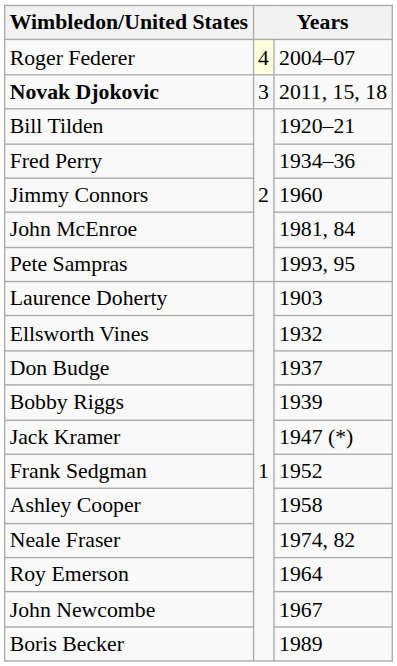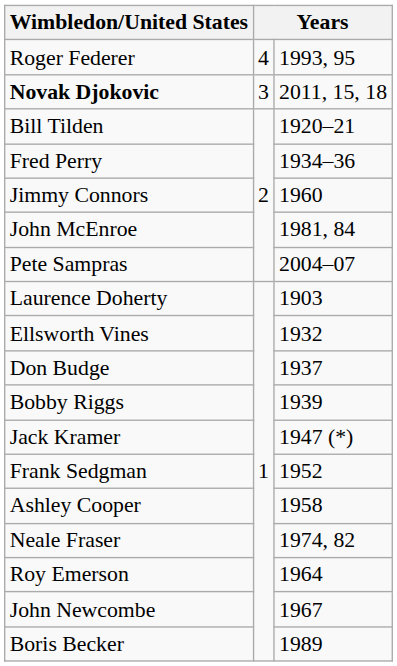(264, 57) lightyellow background -> (264, 57) no background
(317, 57) 2004–07 -> (317, 57) 1993, 95
(317, 264) 1993, 95 -> (317, 264) 2004–07
